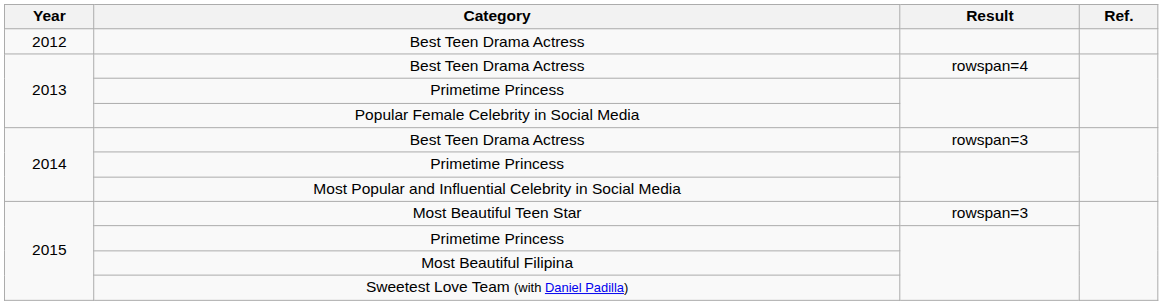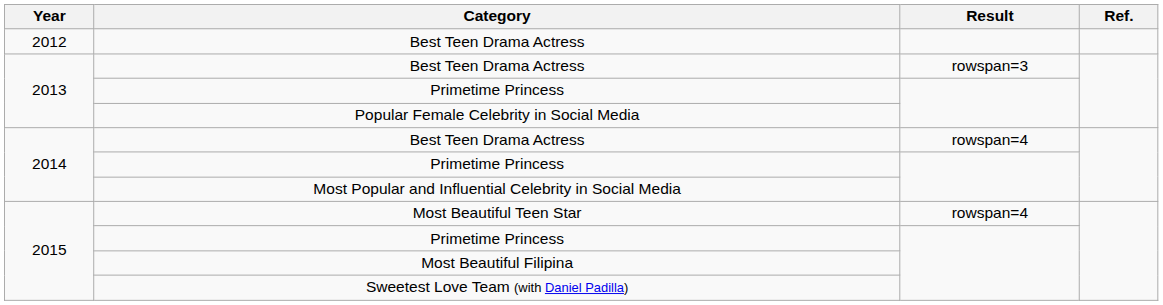(990, 66) rowspan=4 -> (990, 66) rowspan=3
(990, 139) rowspan=3 -> (990, 139) rowspan=4
(990, 213) rowspan=3 -> (990, 213) rowspan=4
